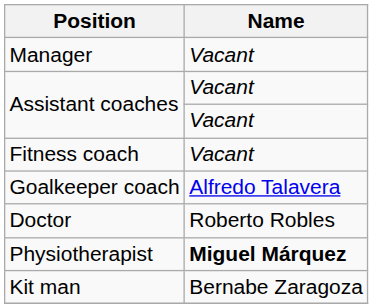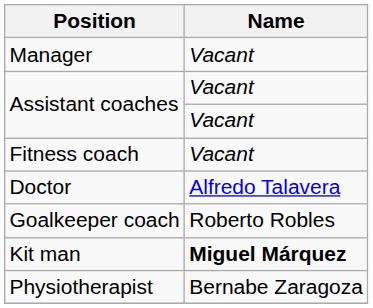(95, 187) Goalkeeper coach -> (40, 187) Doctor
(40, 220) Doctor -> (95, 220) Goalkeeper coach
(81, 253) Physiotherapist -> (45, 253) Kit man
(45, 287) Kit man -> (81, 287) Physiotherapist
